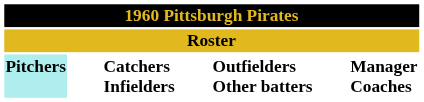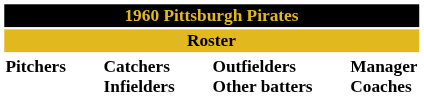(36, 65) paleturquoise background -> (36, 65) no background
